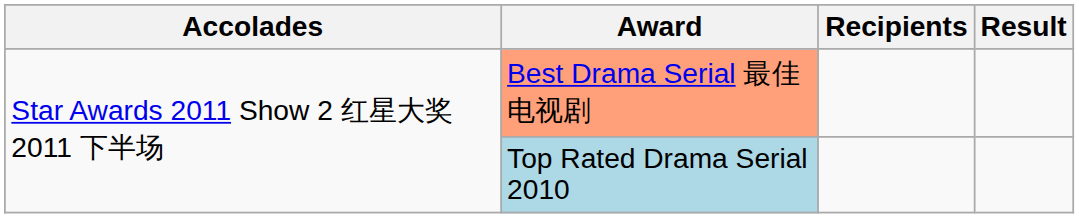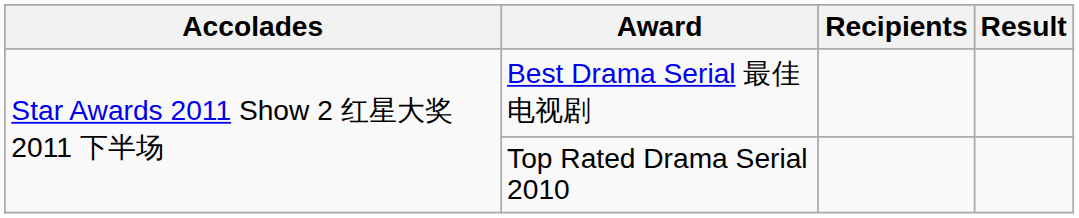(653, 91) lightsalmon background -> (653, 91) no background
(657, 174) lightblue background -> (657, 174) no background
